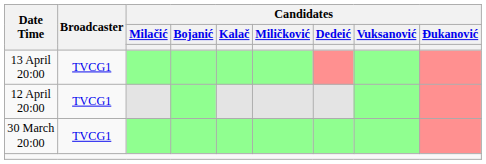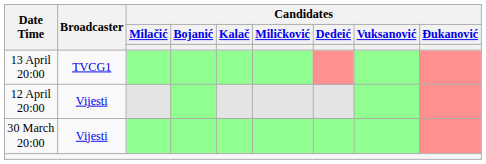(92, 101) TVCG1 -> (92, 101) Vijesti
(92, 135) TVCG1 -> (92, 135) Vijesti
